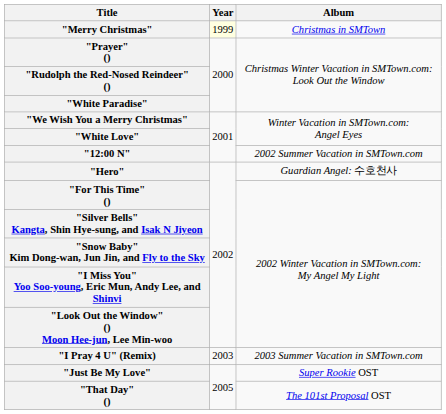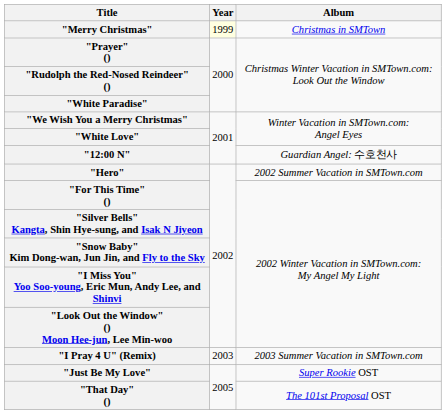(339, 153) 2002 Summer Vacation in SMTown.com -> (339, 154) Guardian Angel: 수호천사
(339, 171) Guardian Angel: 수호천사 -> (339, 172) 2002 Summer Vacation in SMTown.com
